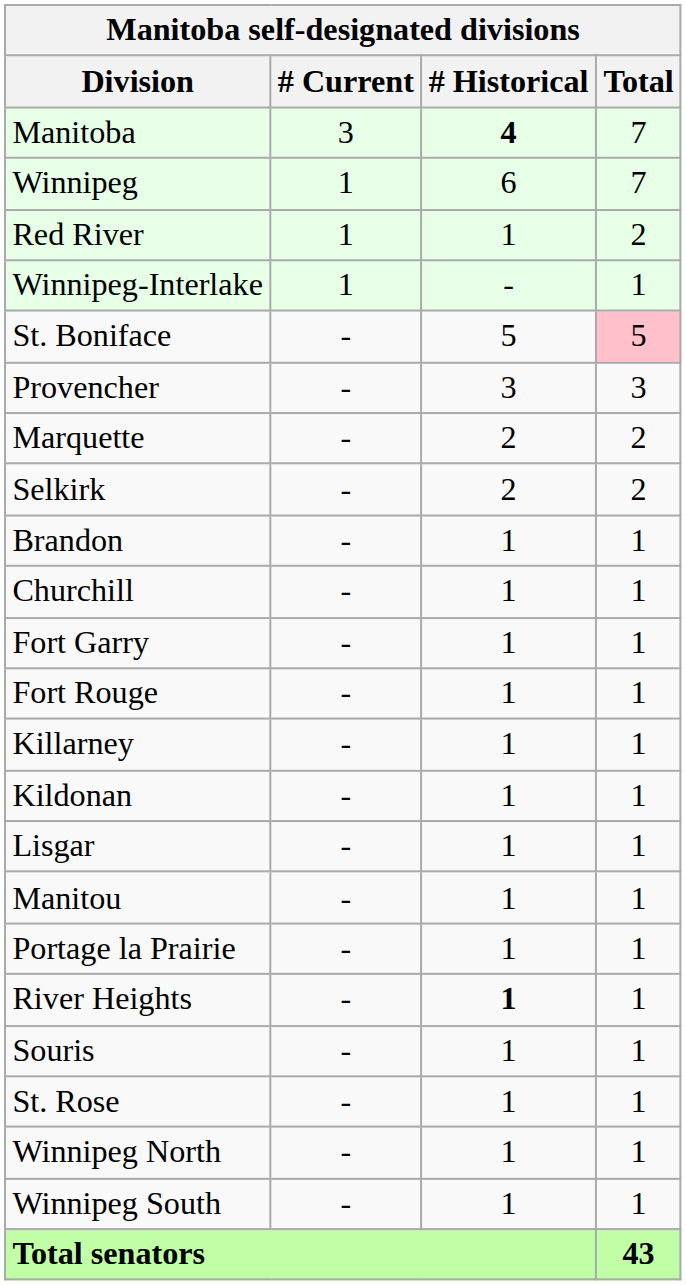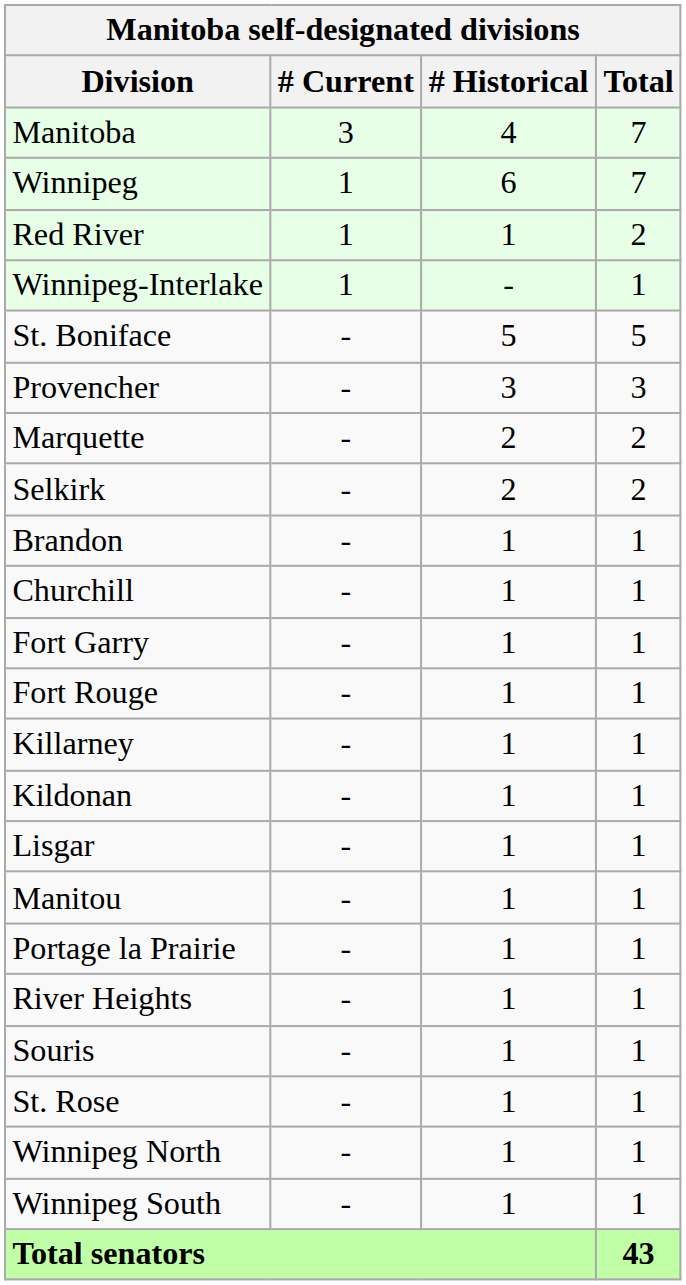(509, 132) bold -> (509, 132) normal
(639, 336) pink background -> (639, 336) no background
(509, 999) bold -> (509, 999) normal
